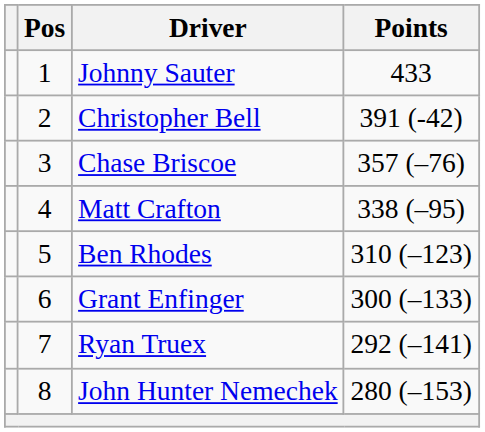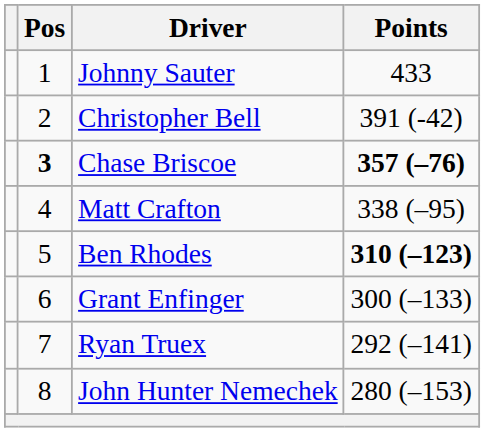(45, 163) normal -> (45, 163) bold
(411, 163) normal -> (411, 163) bold
(411, 254) normal -> (411, 254) bold
